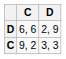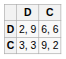columns swapped: (28, 12) <-> (50, 12)
